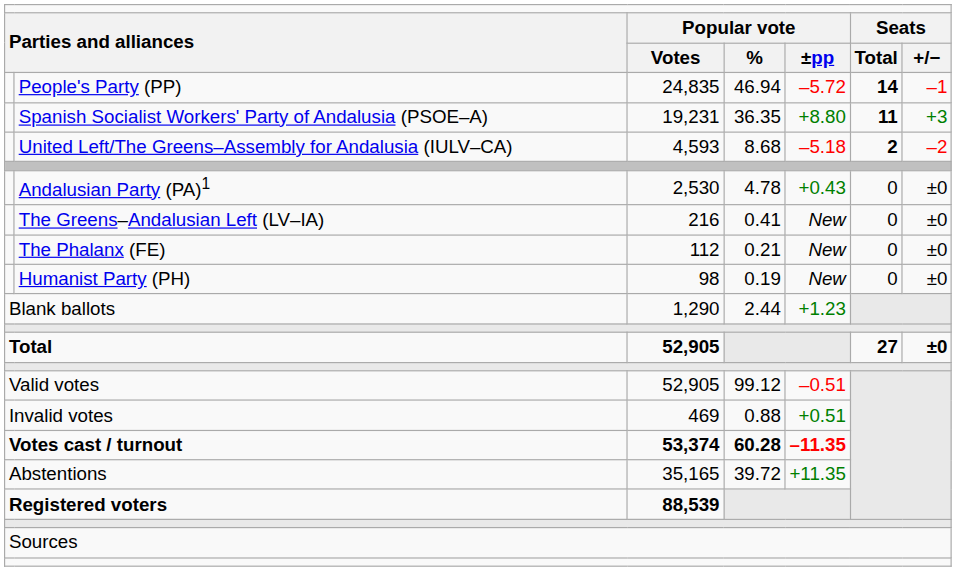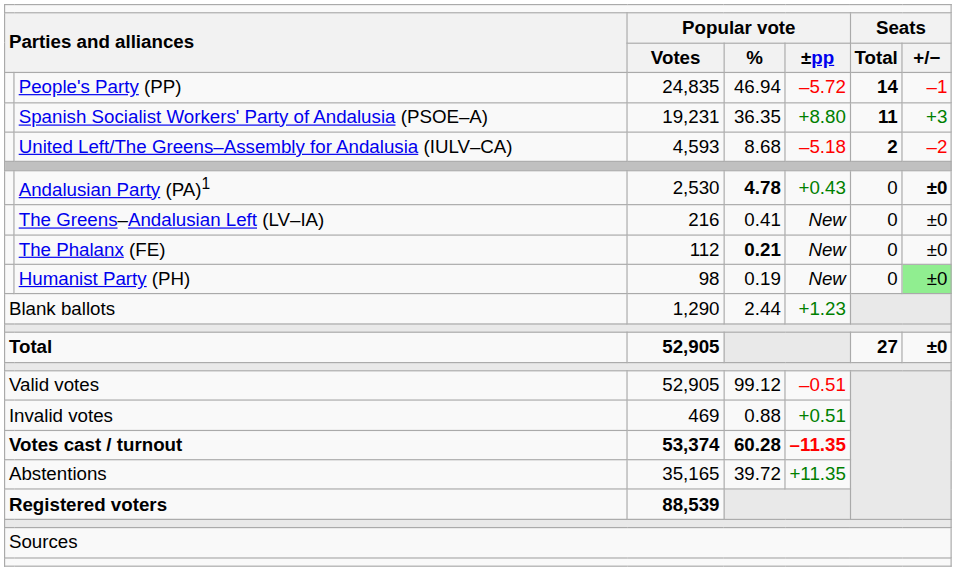(763, 187) normal -> (763, 187) bold
(937, 187) normal -> (937, 187) bold
(763, 249) normal -> (763, 249) bold
(937, 279) no background -> (937, 279) lightgreen background
